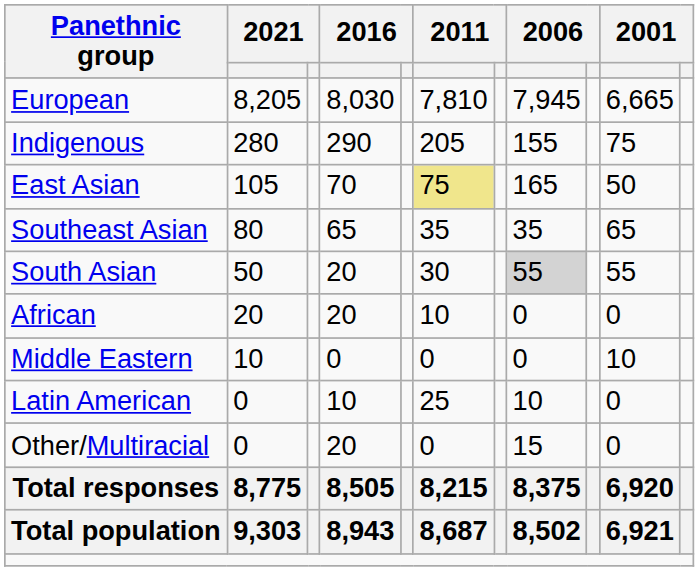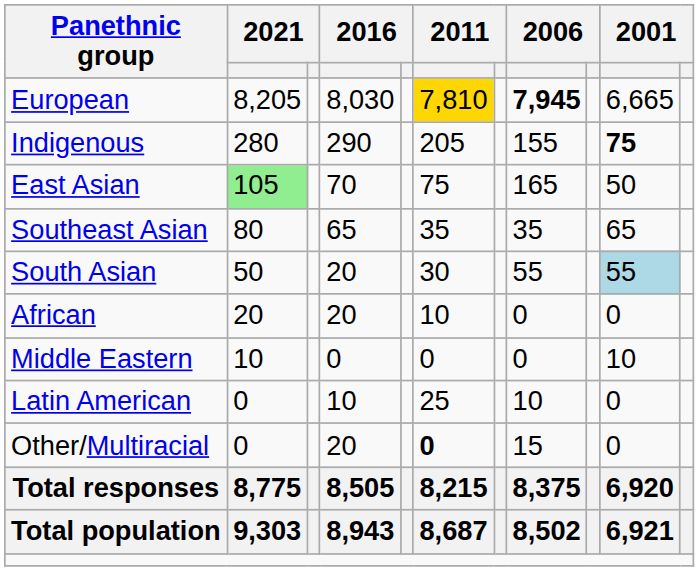(454, 99) no background -> (454, 99) gold background
(547, 99) normal -> (547, 99) bold
(621, 142) normal -> (621, 142) bold
(256, 186) no background -> (256, 186) lightgreen background
(435, 186) khaki background -> (435, 186) no background
(528, 272) lightgrey background -> (528, 272) no background
(621, 272) no background -> (621, 272) lightblue background
(427, 444) normal -> (427, 444) bold
